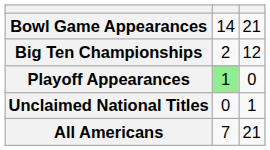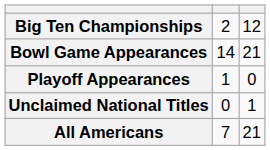rows swapped: (109, 53) <-> (109, 26)
(226, 79) lightgreen background -> (226, 79) no background
